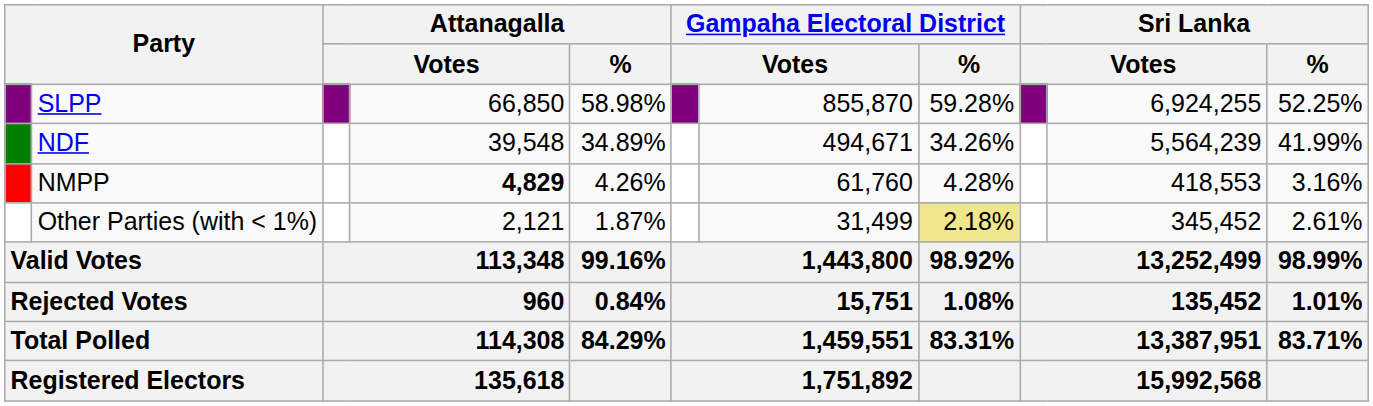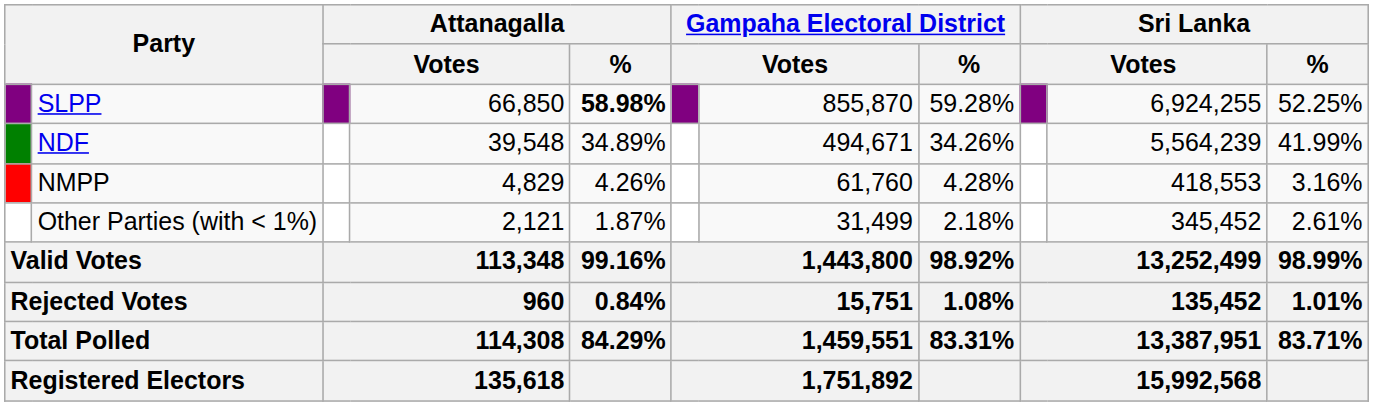(623, 103) normal -> (623, 103) bold
(533, 182) bold -> (533, 182) normal
(979, 222) khaki background -> (979, 222) no background
